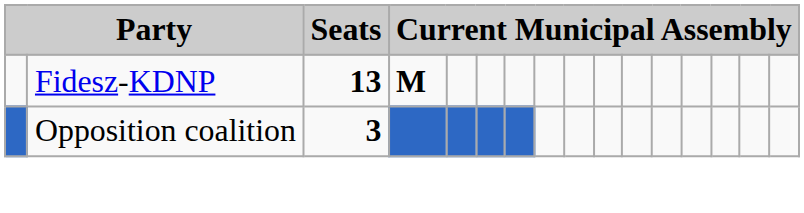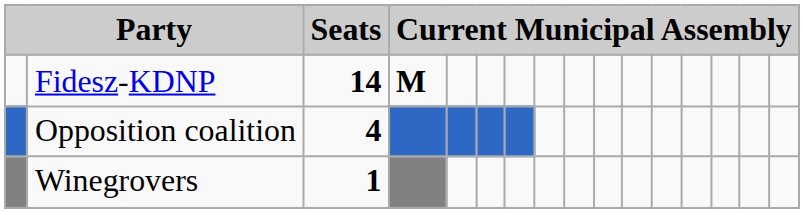(365, 80) 13 -> (365, 80) 14
(373, 130) 3 -> (373, 130) 4
+ row: (117, 181)
